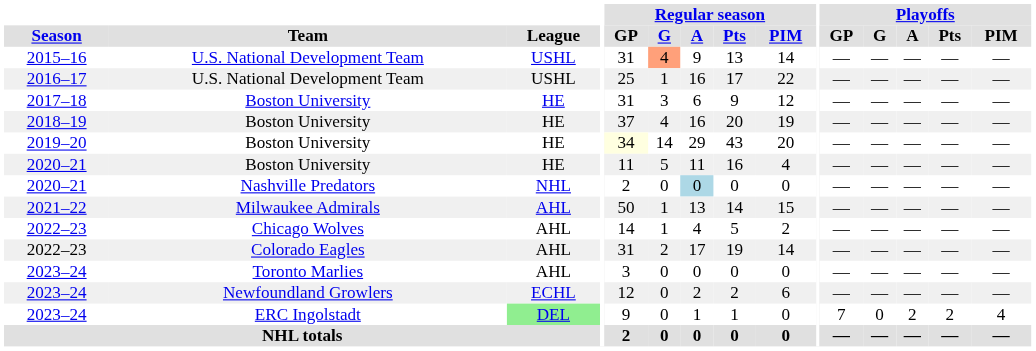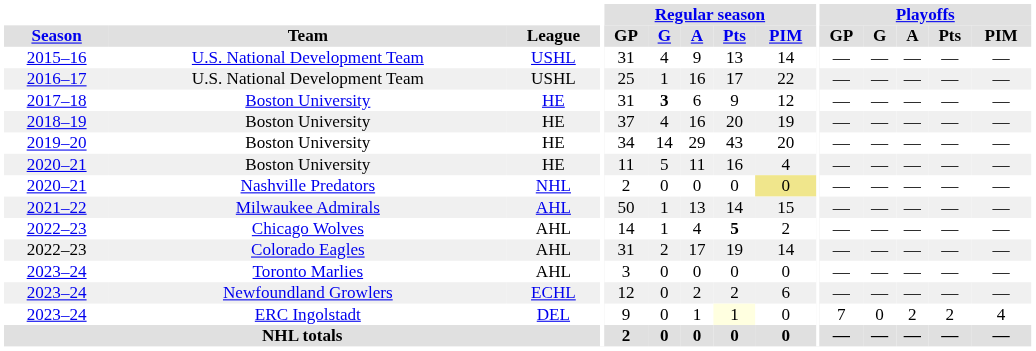(664, 57) lightsalmon background -> (664, 57) no background
(664, 100) normal -> (664, 100) bold
(626, 143) lightyellow background -> (626, 143) no background
(697, 185) lightblue background -> (697, 185) no background
(786, 185) no background -> (786, 185) khaki background
(734, 228) normal -> (734, 228) bold
(553, 314) lightgreen background -> (553, 314) no background
(734, 314) no background -> (734, 314) lightyellow background
